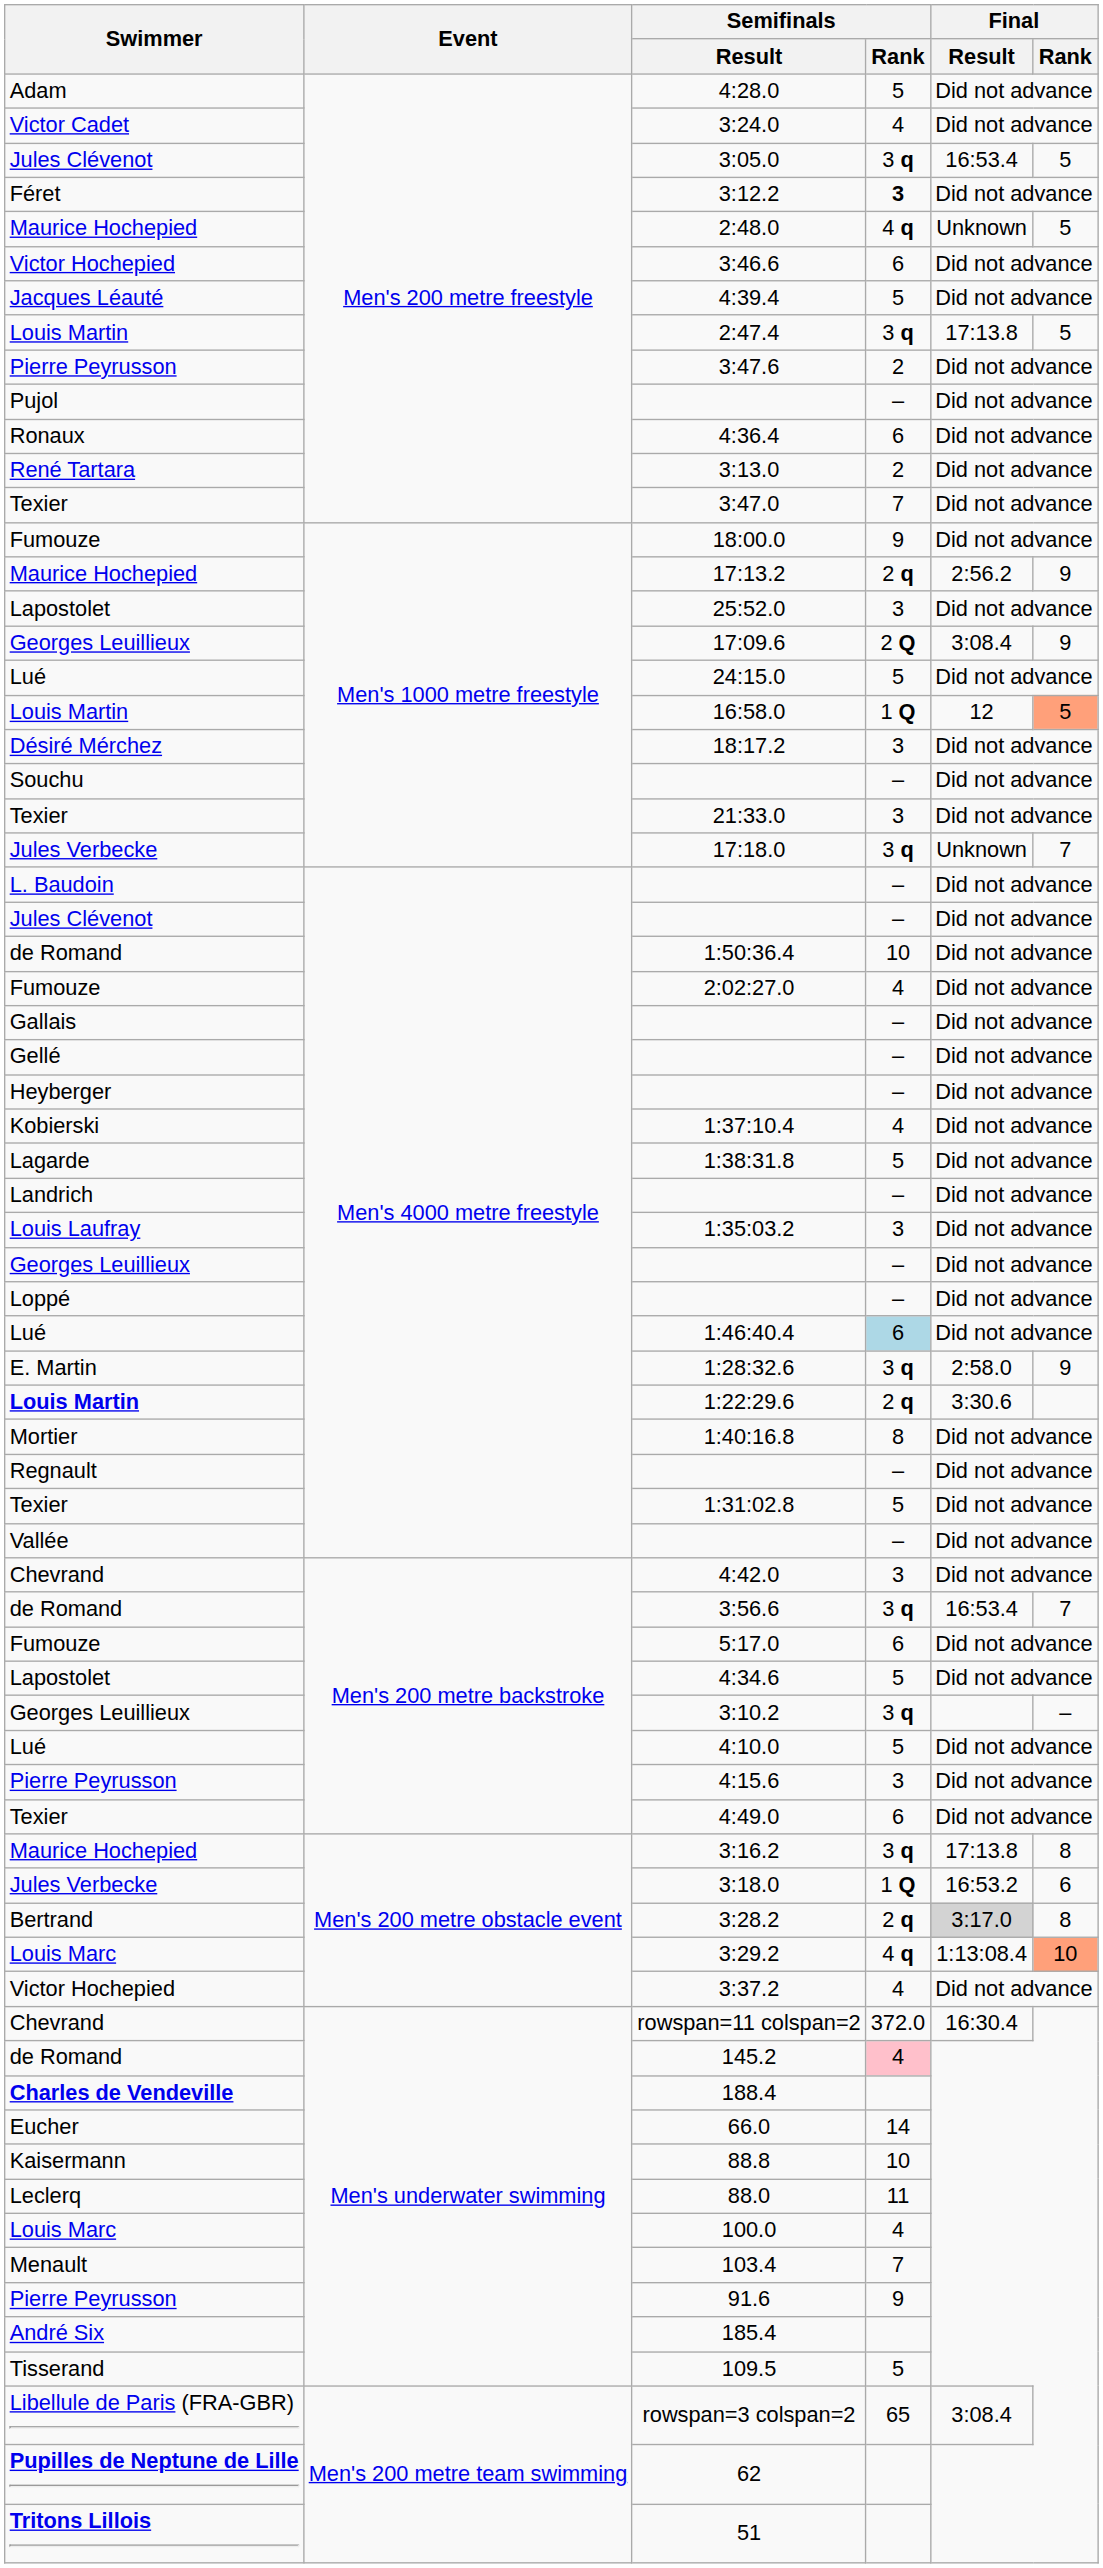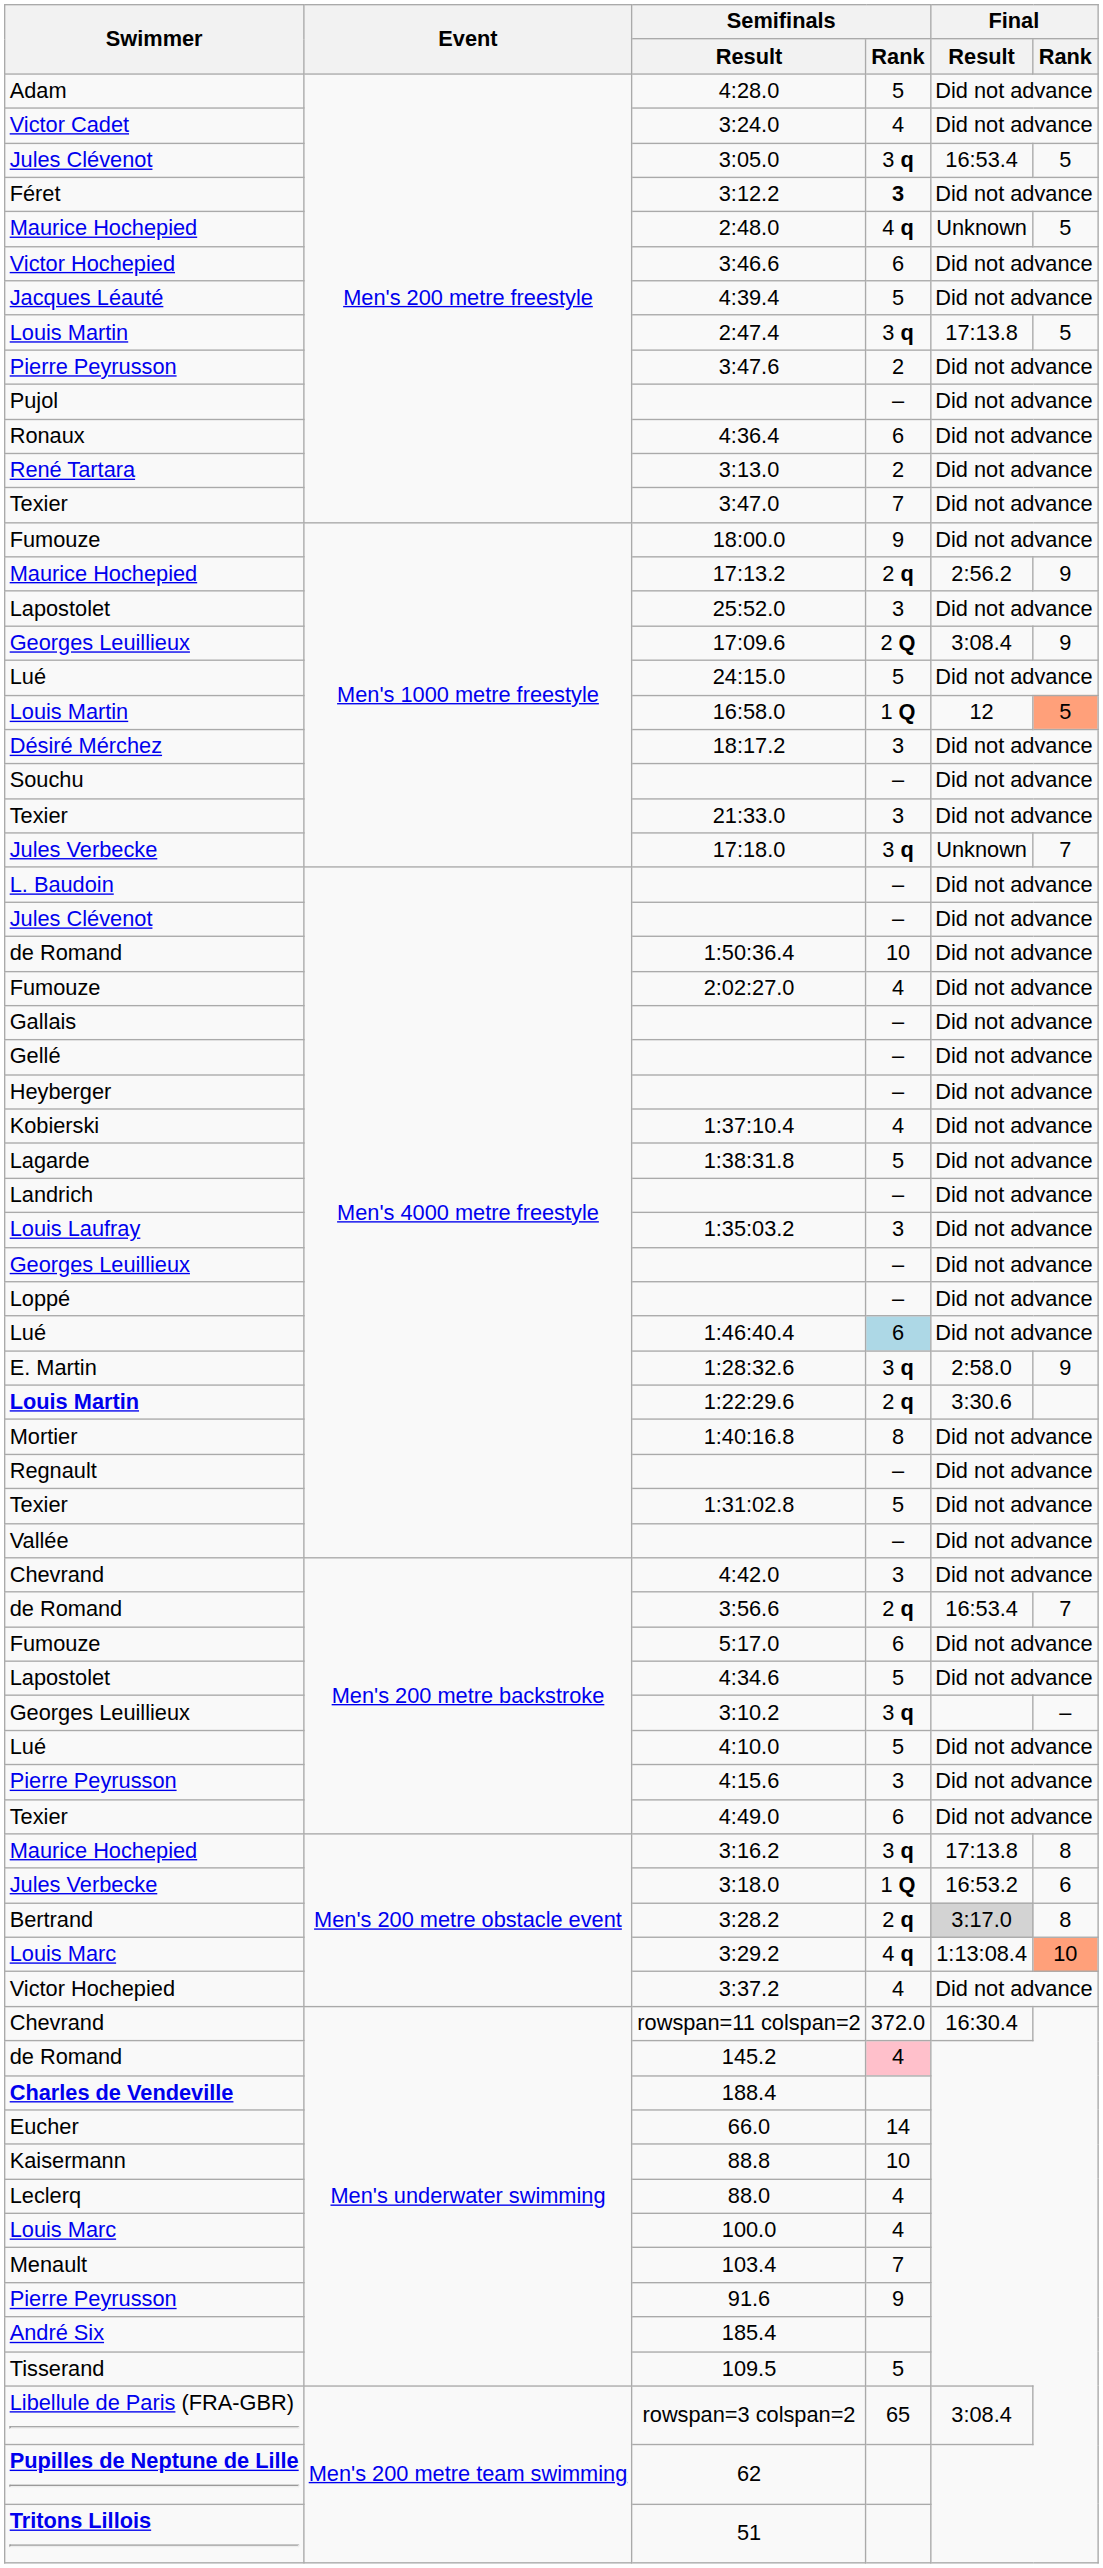(898, 1609) 3 q -> (898, 1609) 2 q
(898, 2195) 11 -> (898, 2195) 4
